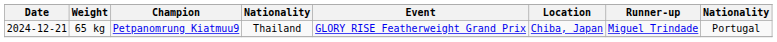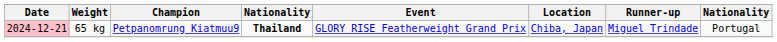(37, 29) no background -> (37, 29) pink background
(277, 29) normal -> (277, 29) bold
